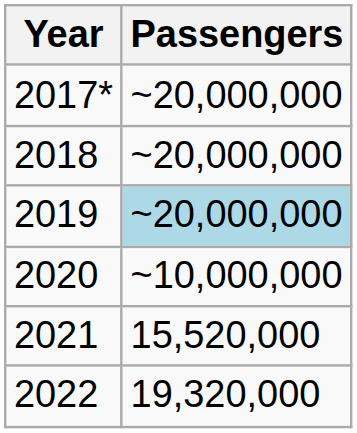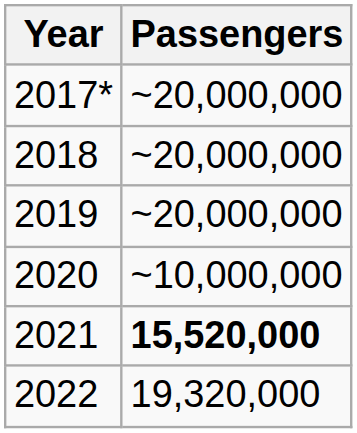(237, 214) lightblue background -> (237, 214) no background
(225, 335) normal -> (225, 335) bold
